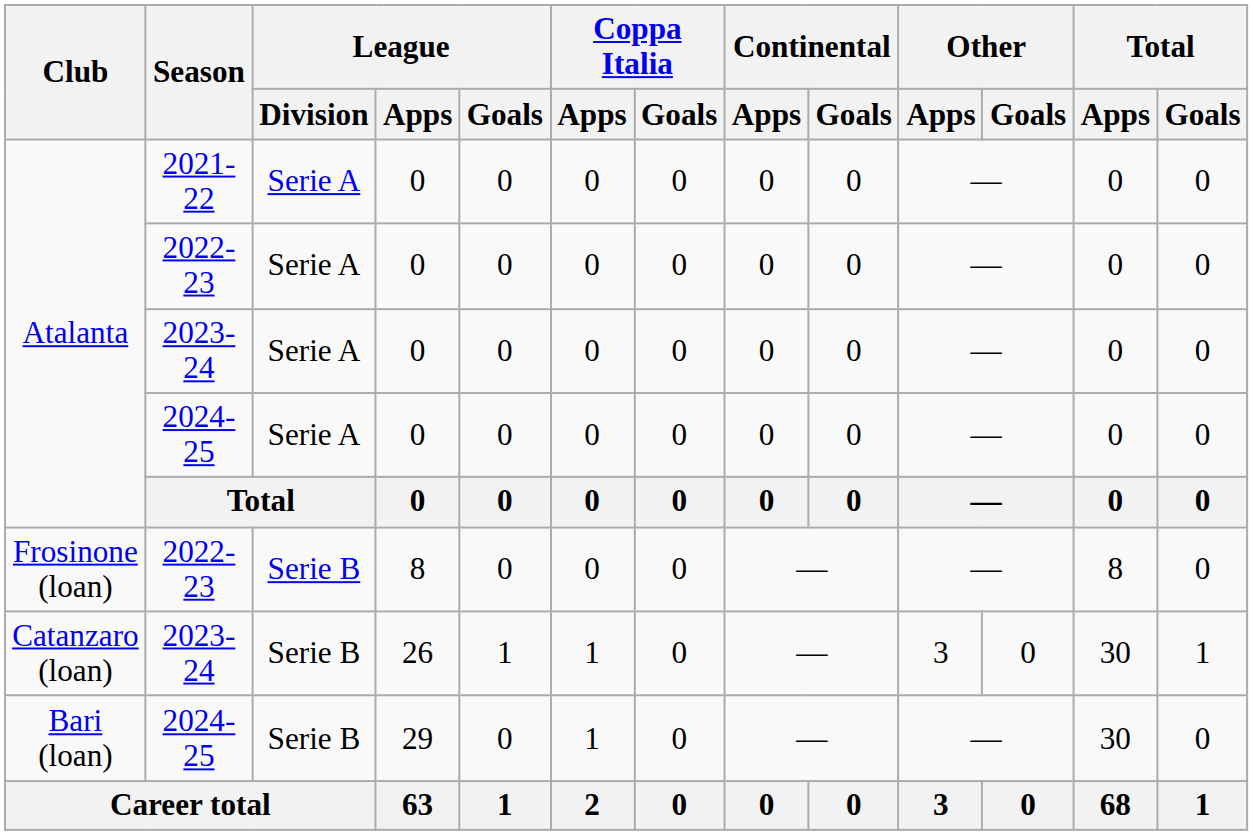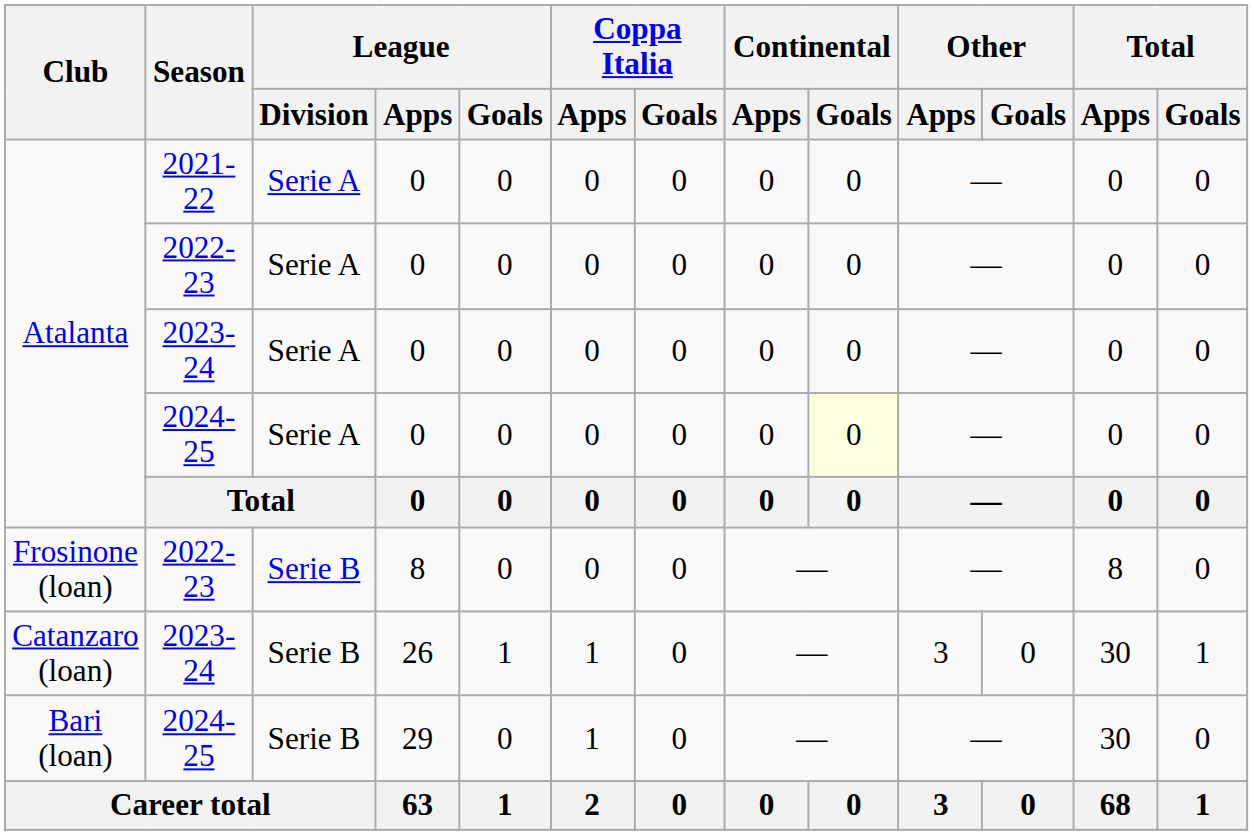(854, 434) no background -> (854, 434) lightyellow background
